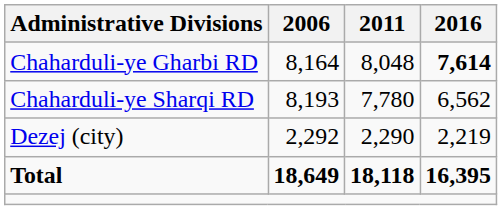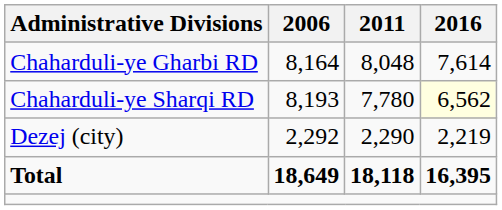(464, 61) bold -> (464, 61) normal
(464, 99) no background -> (464, 99) lightyellow background
